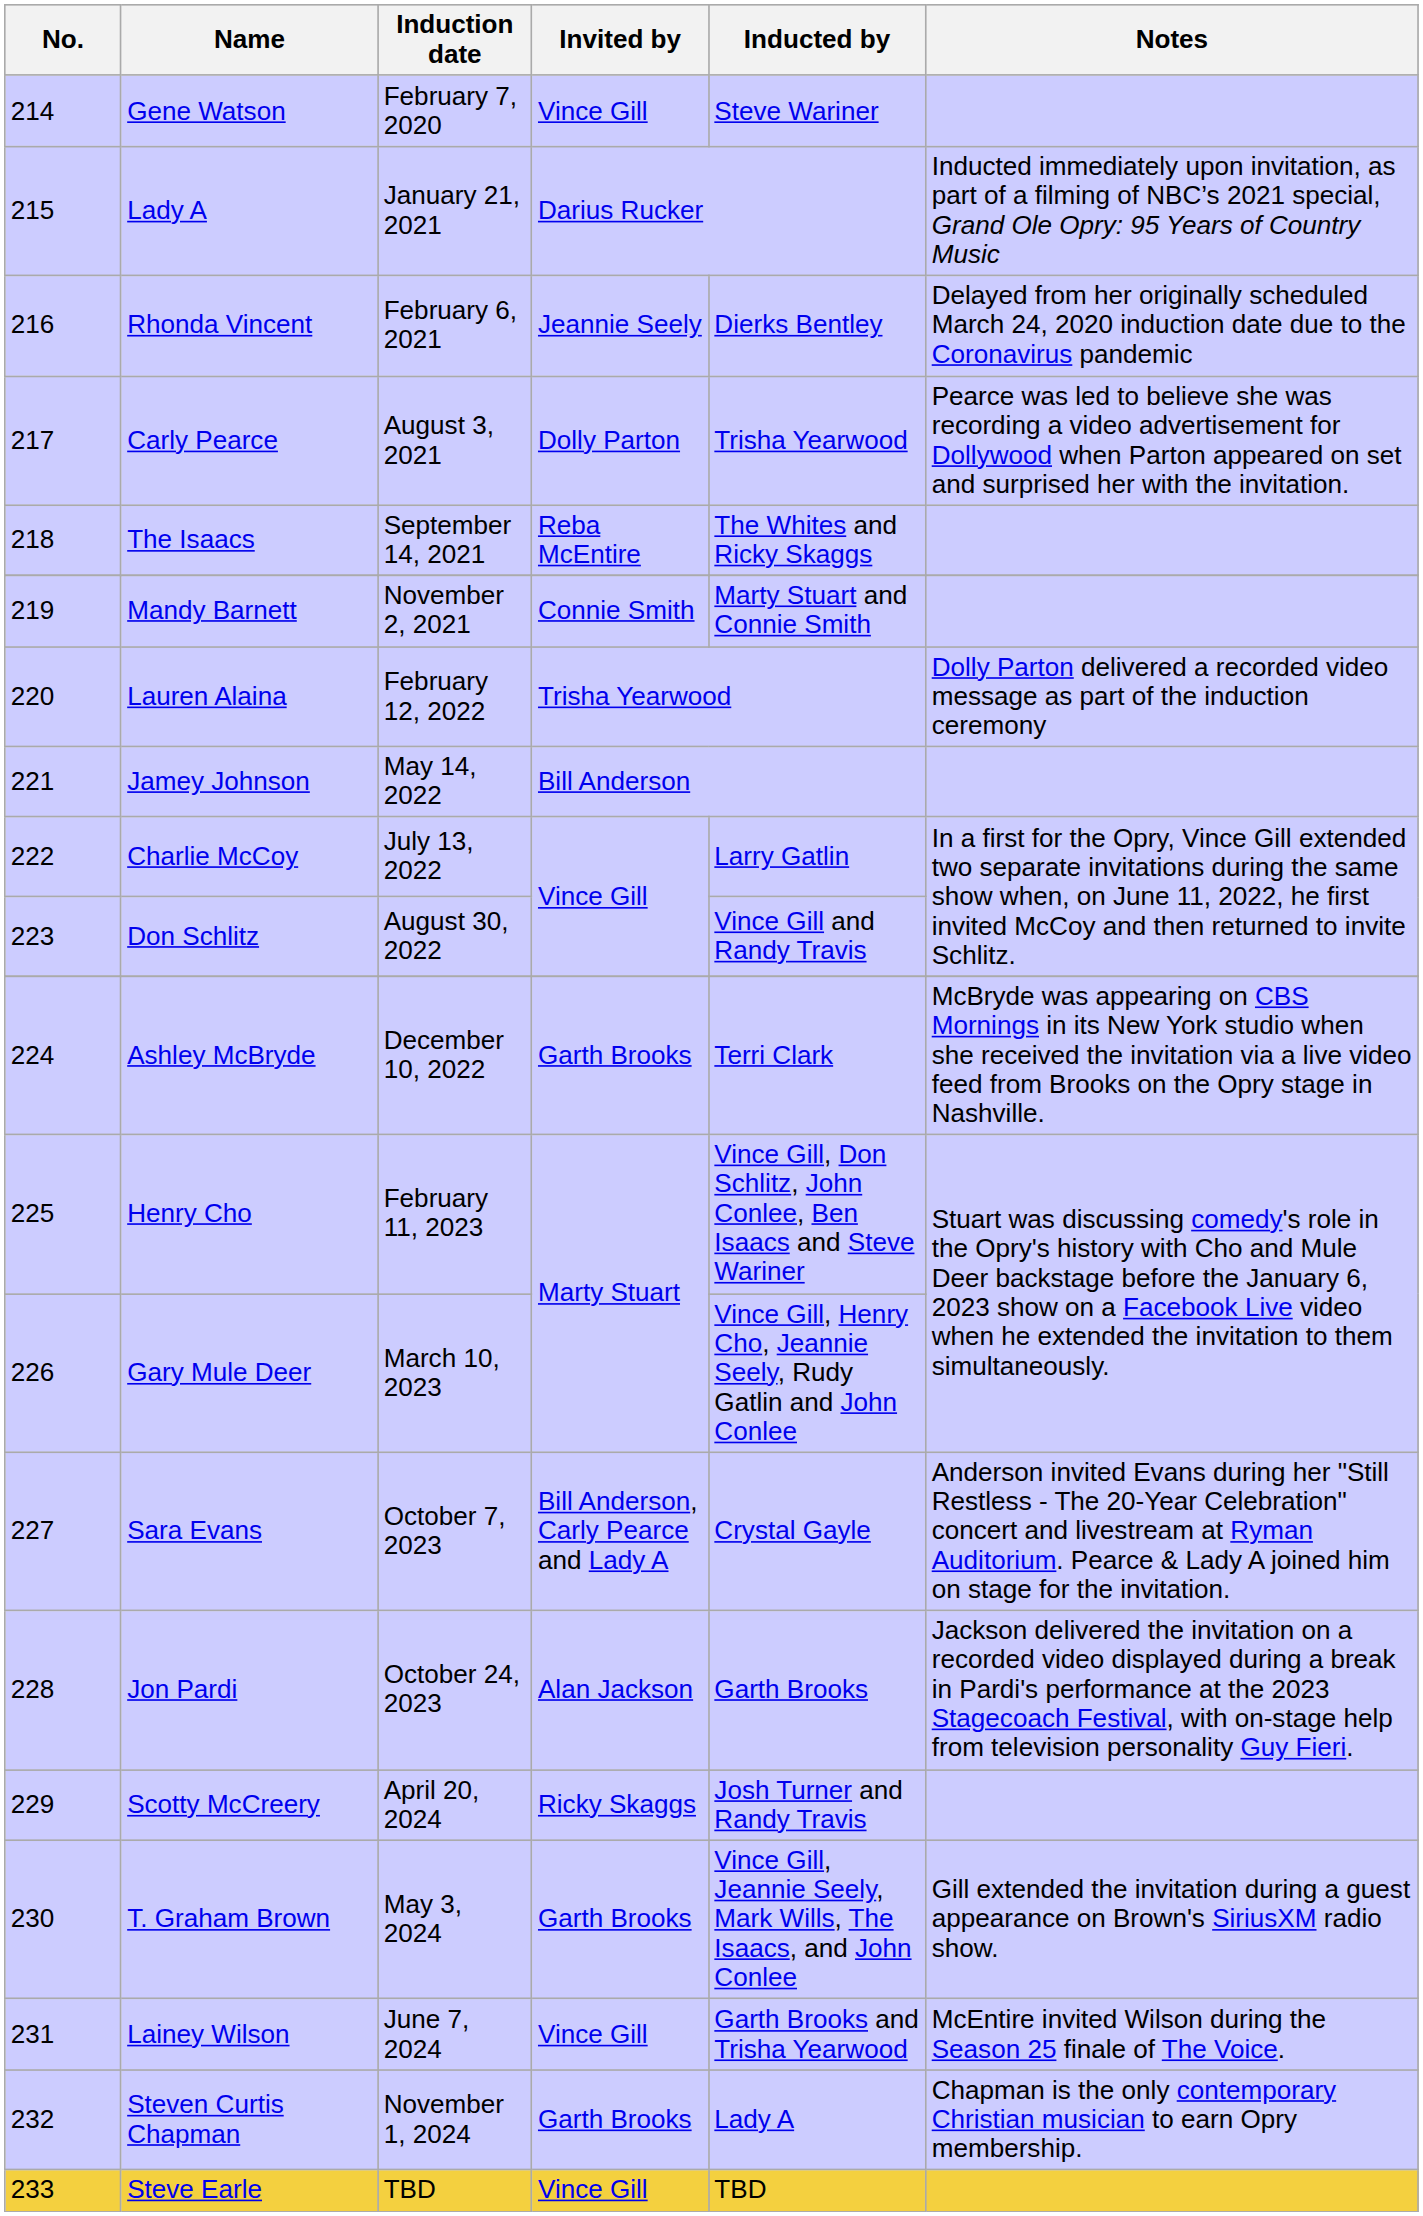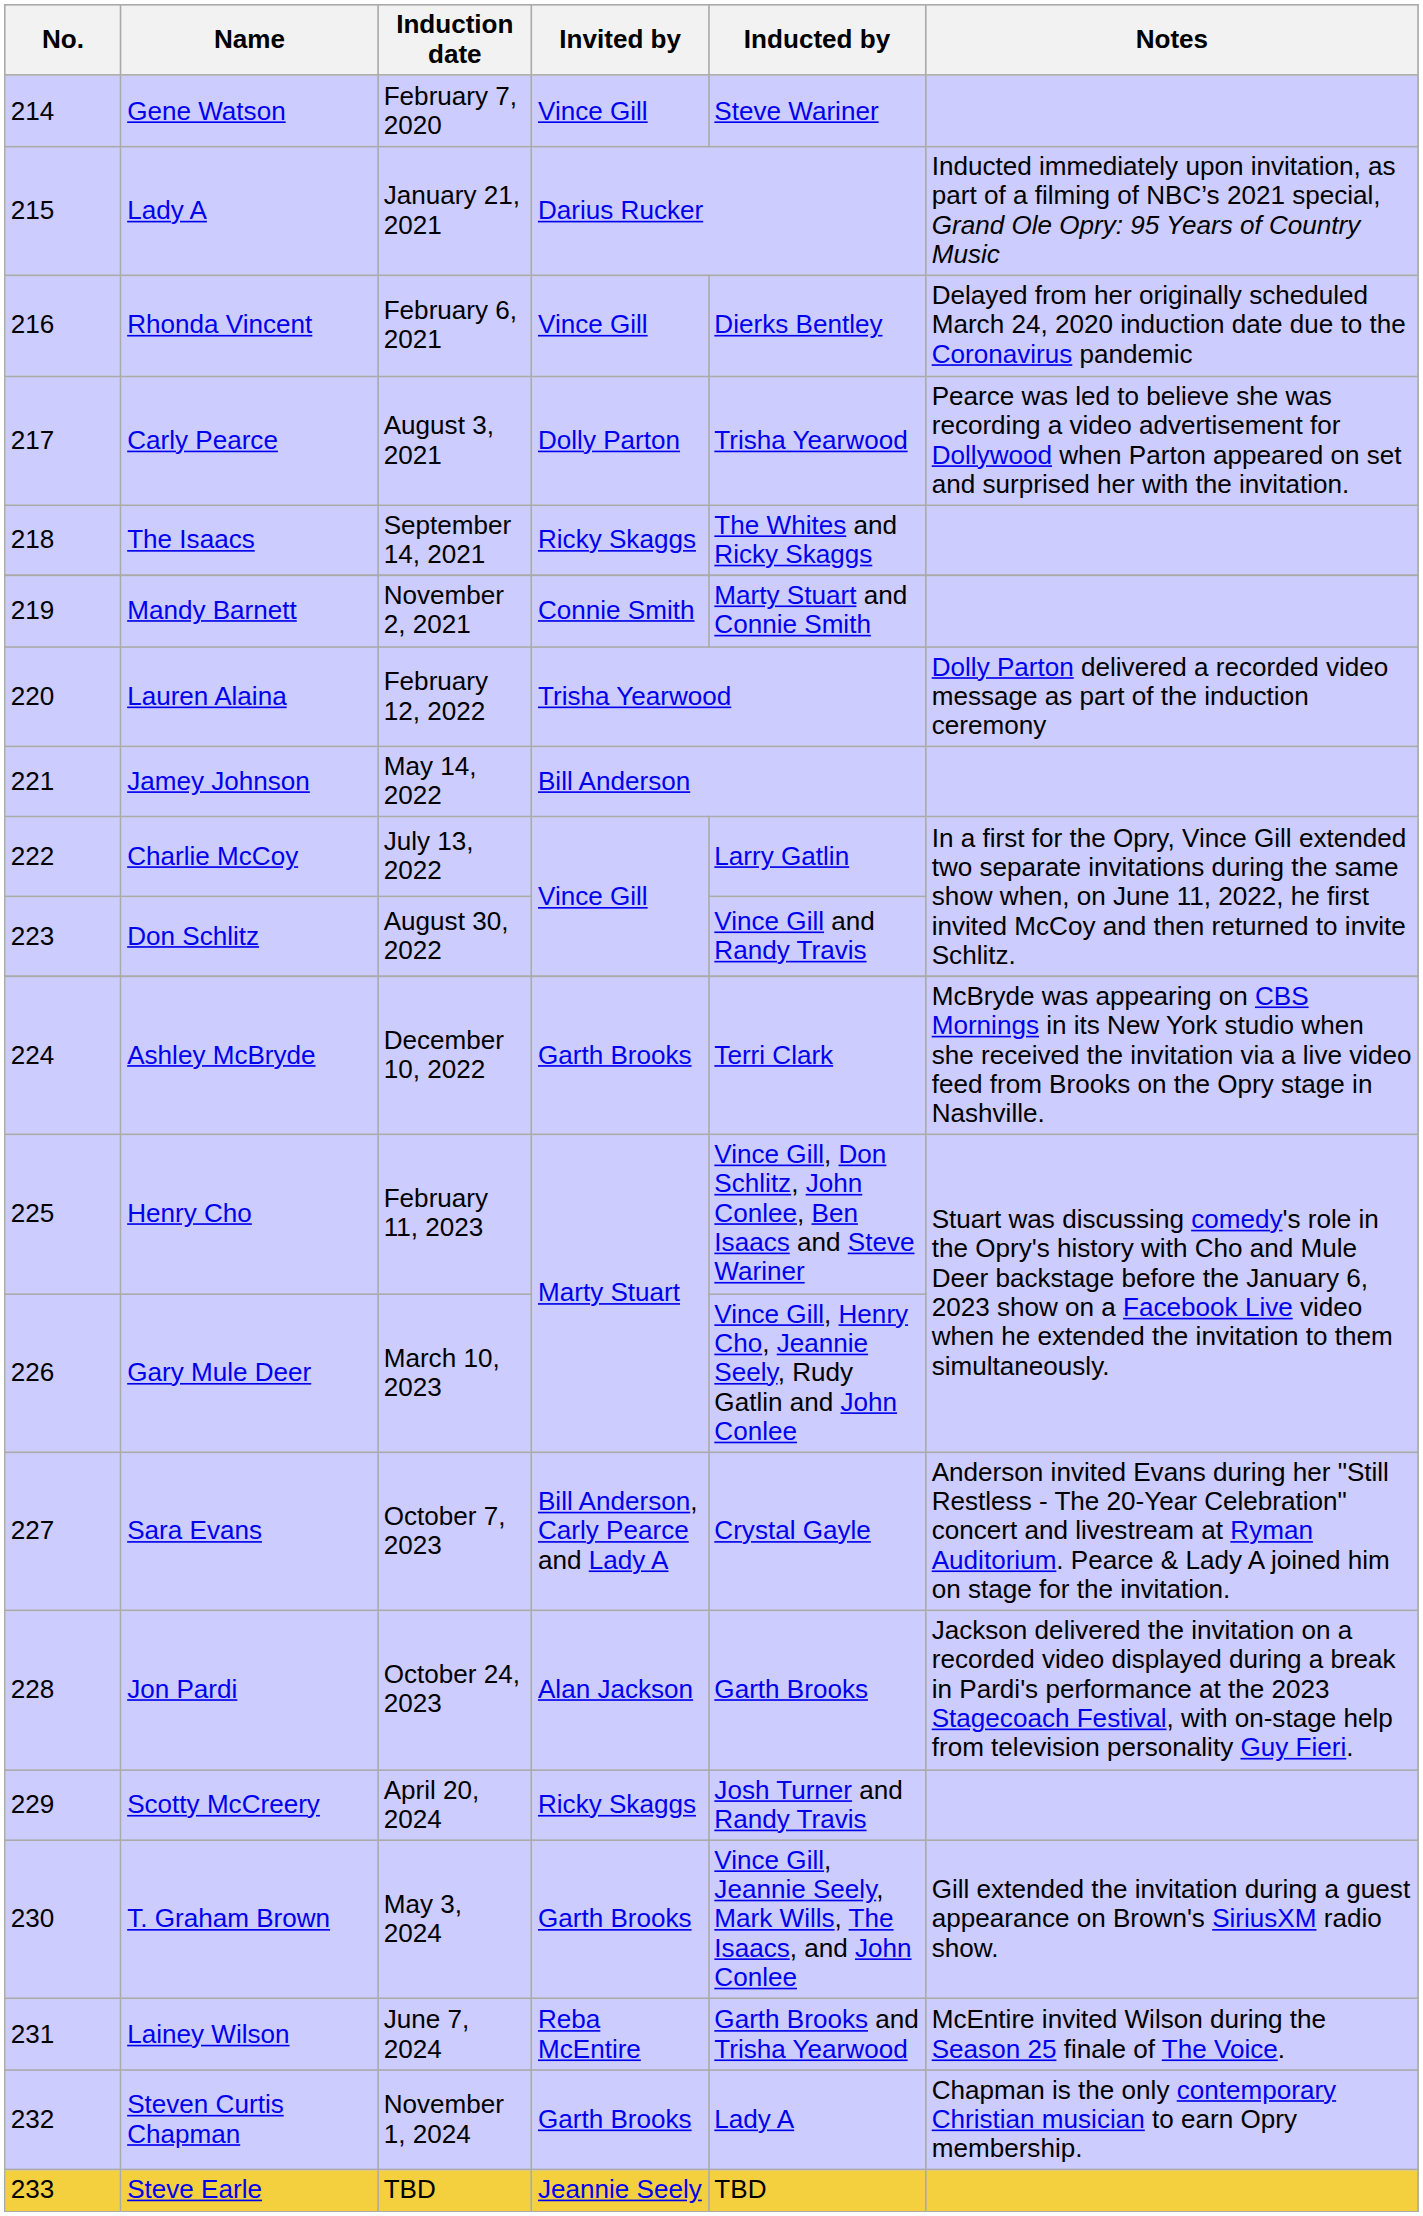(620, 325) Jeannie Seely -> (593, 325) Vince Gill
(589, 540) Reba McEntire -> (617, 540) Ricky Skaggs
(593, 2033) Vince Gill -> (589, 2033) Reba McEntire
(593, 2190) Vince Gill -> (620, 2190) Jeannie Seely
